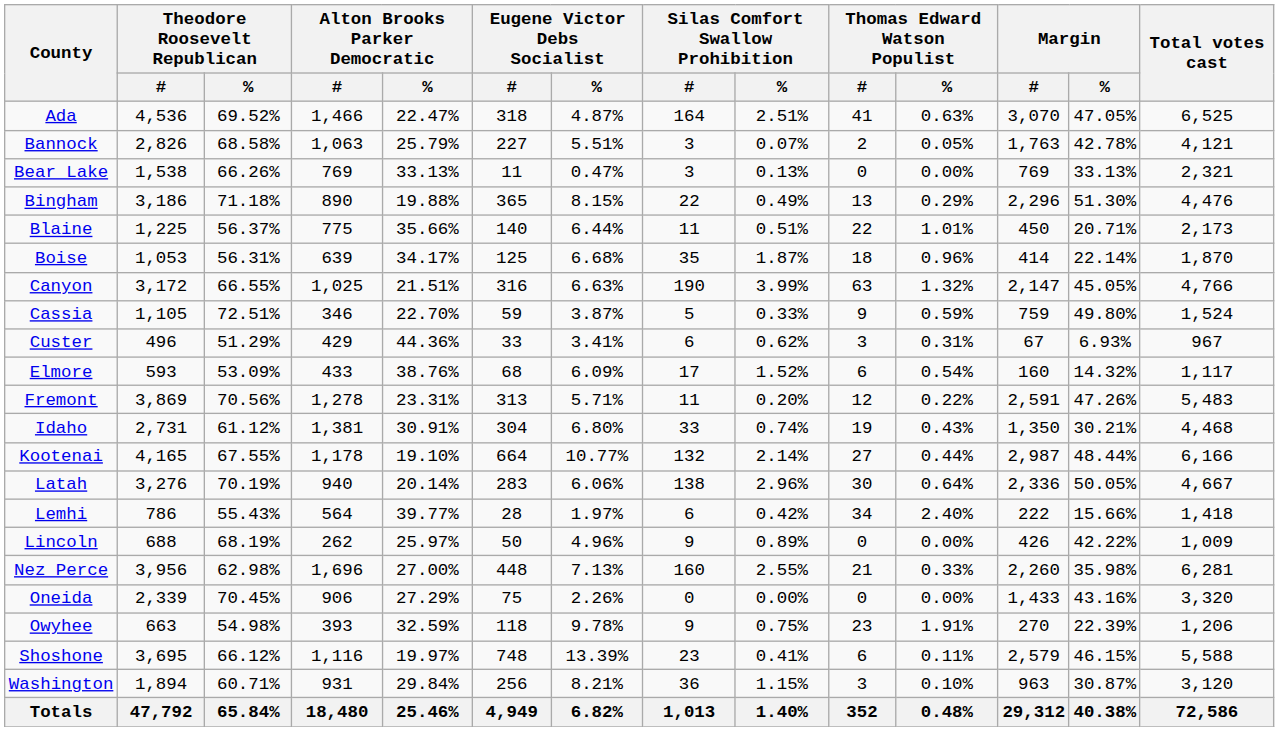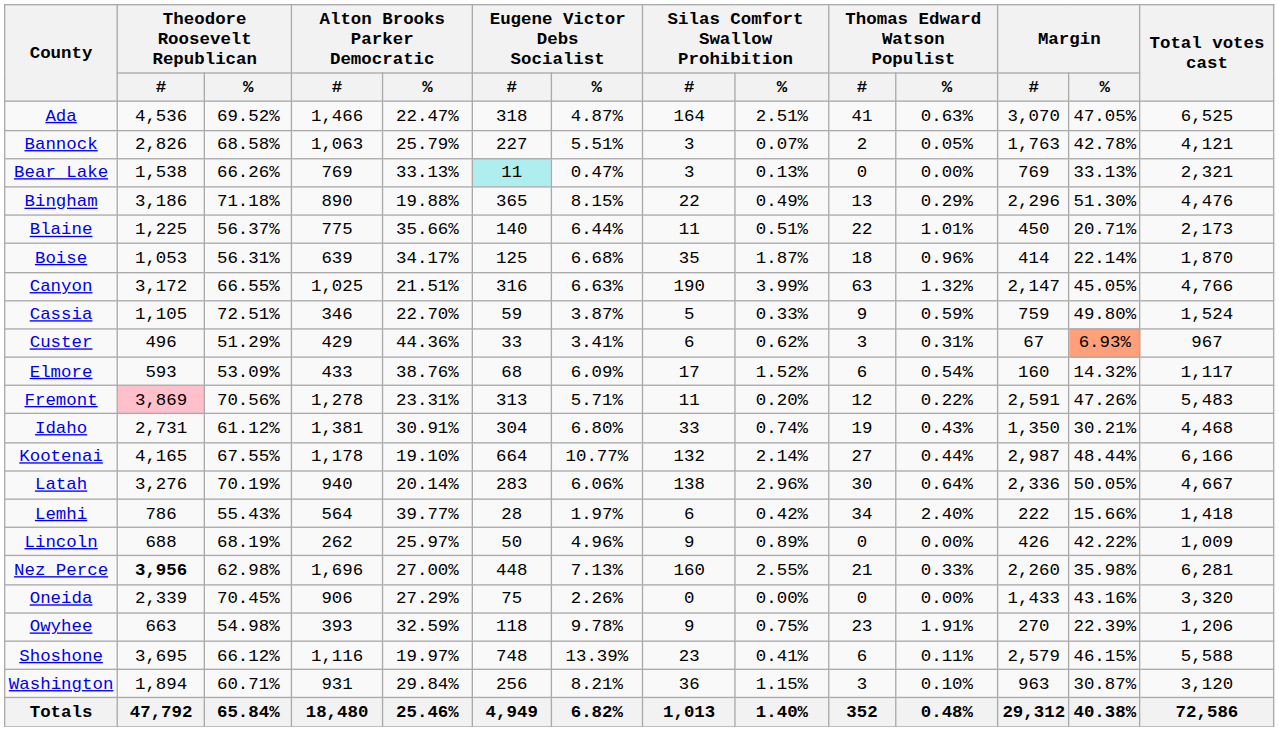(512, 173) no background -> (512, 173) paleturquoise background
(1105, 343) no background -> (1105, 343) lightsalmon background
(161, 400) no background -> (161, 400) pink background
(161, 570) normal -> (161, 570) bold
